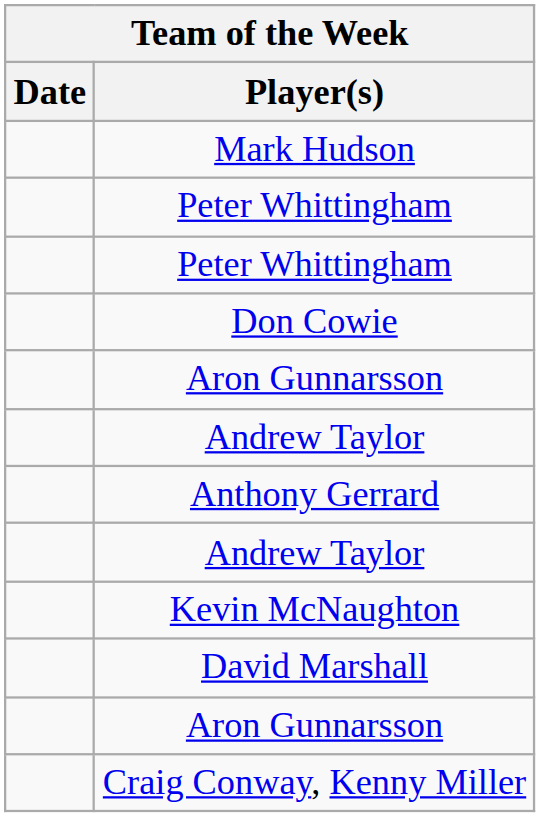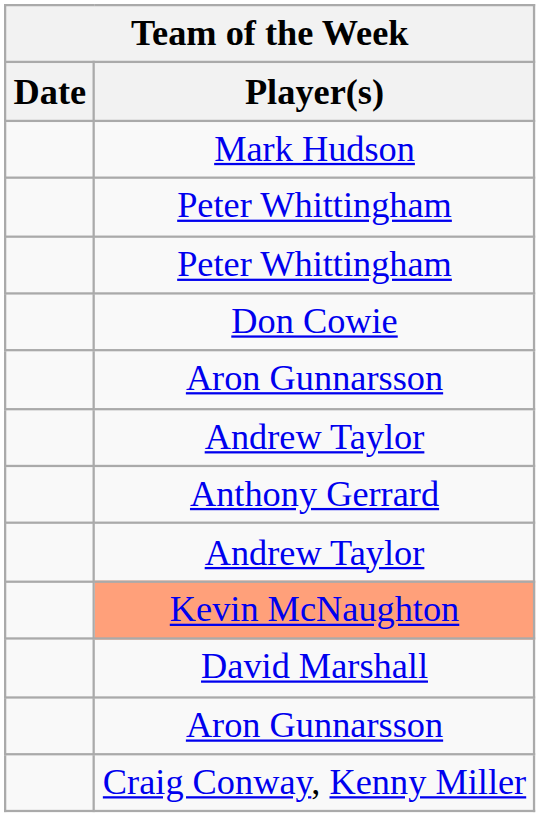(315, 609) no background -> (315, 609) lightsalmon background
